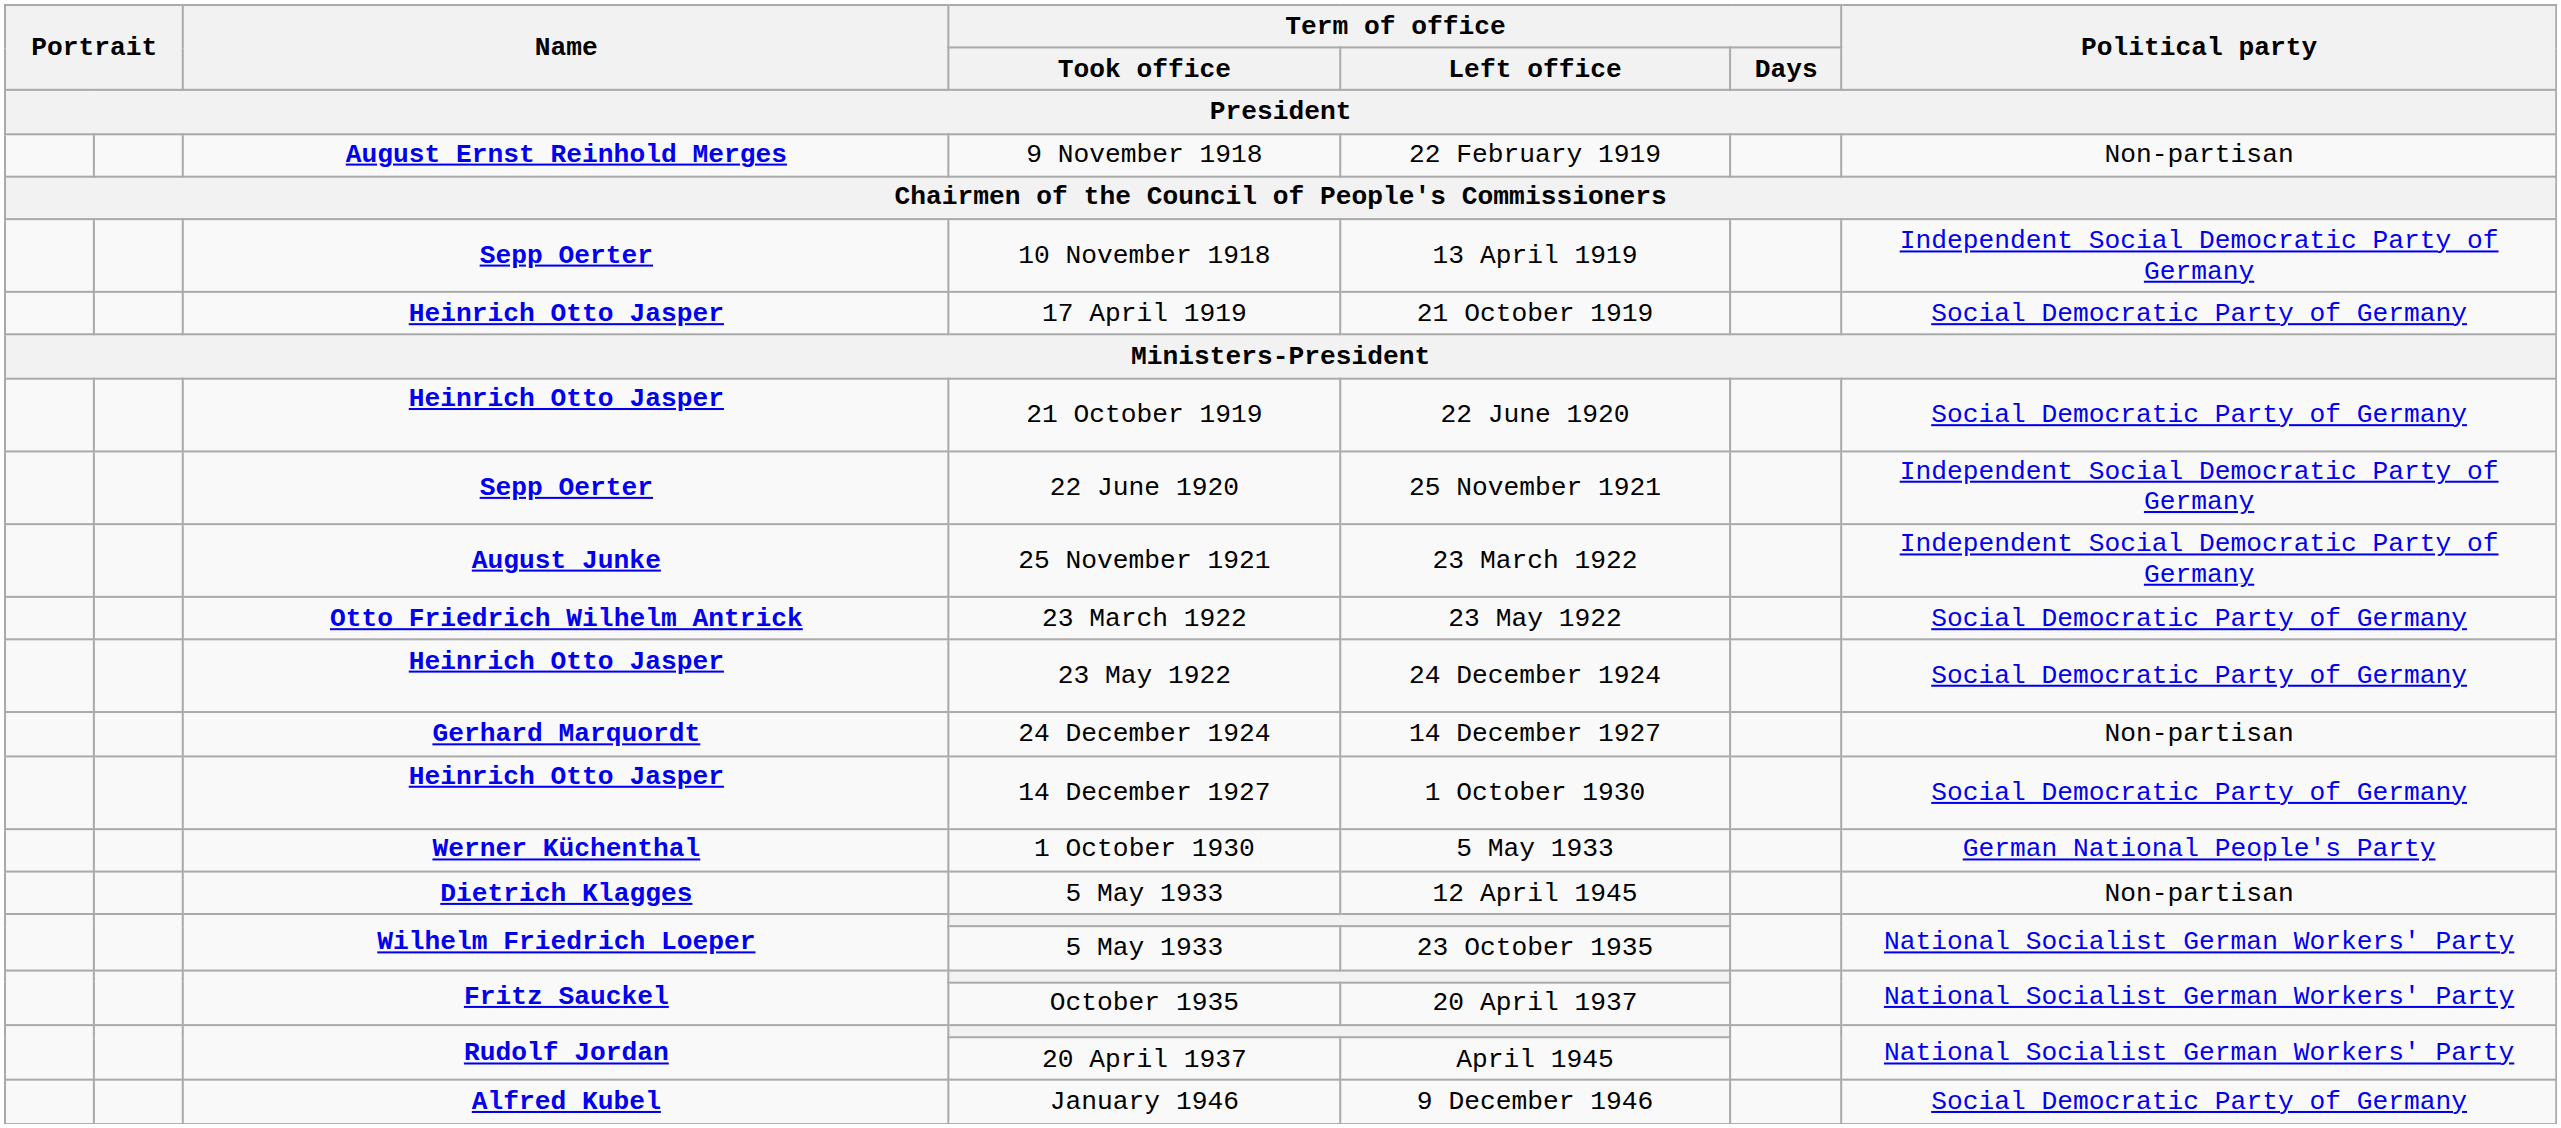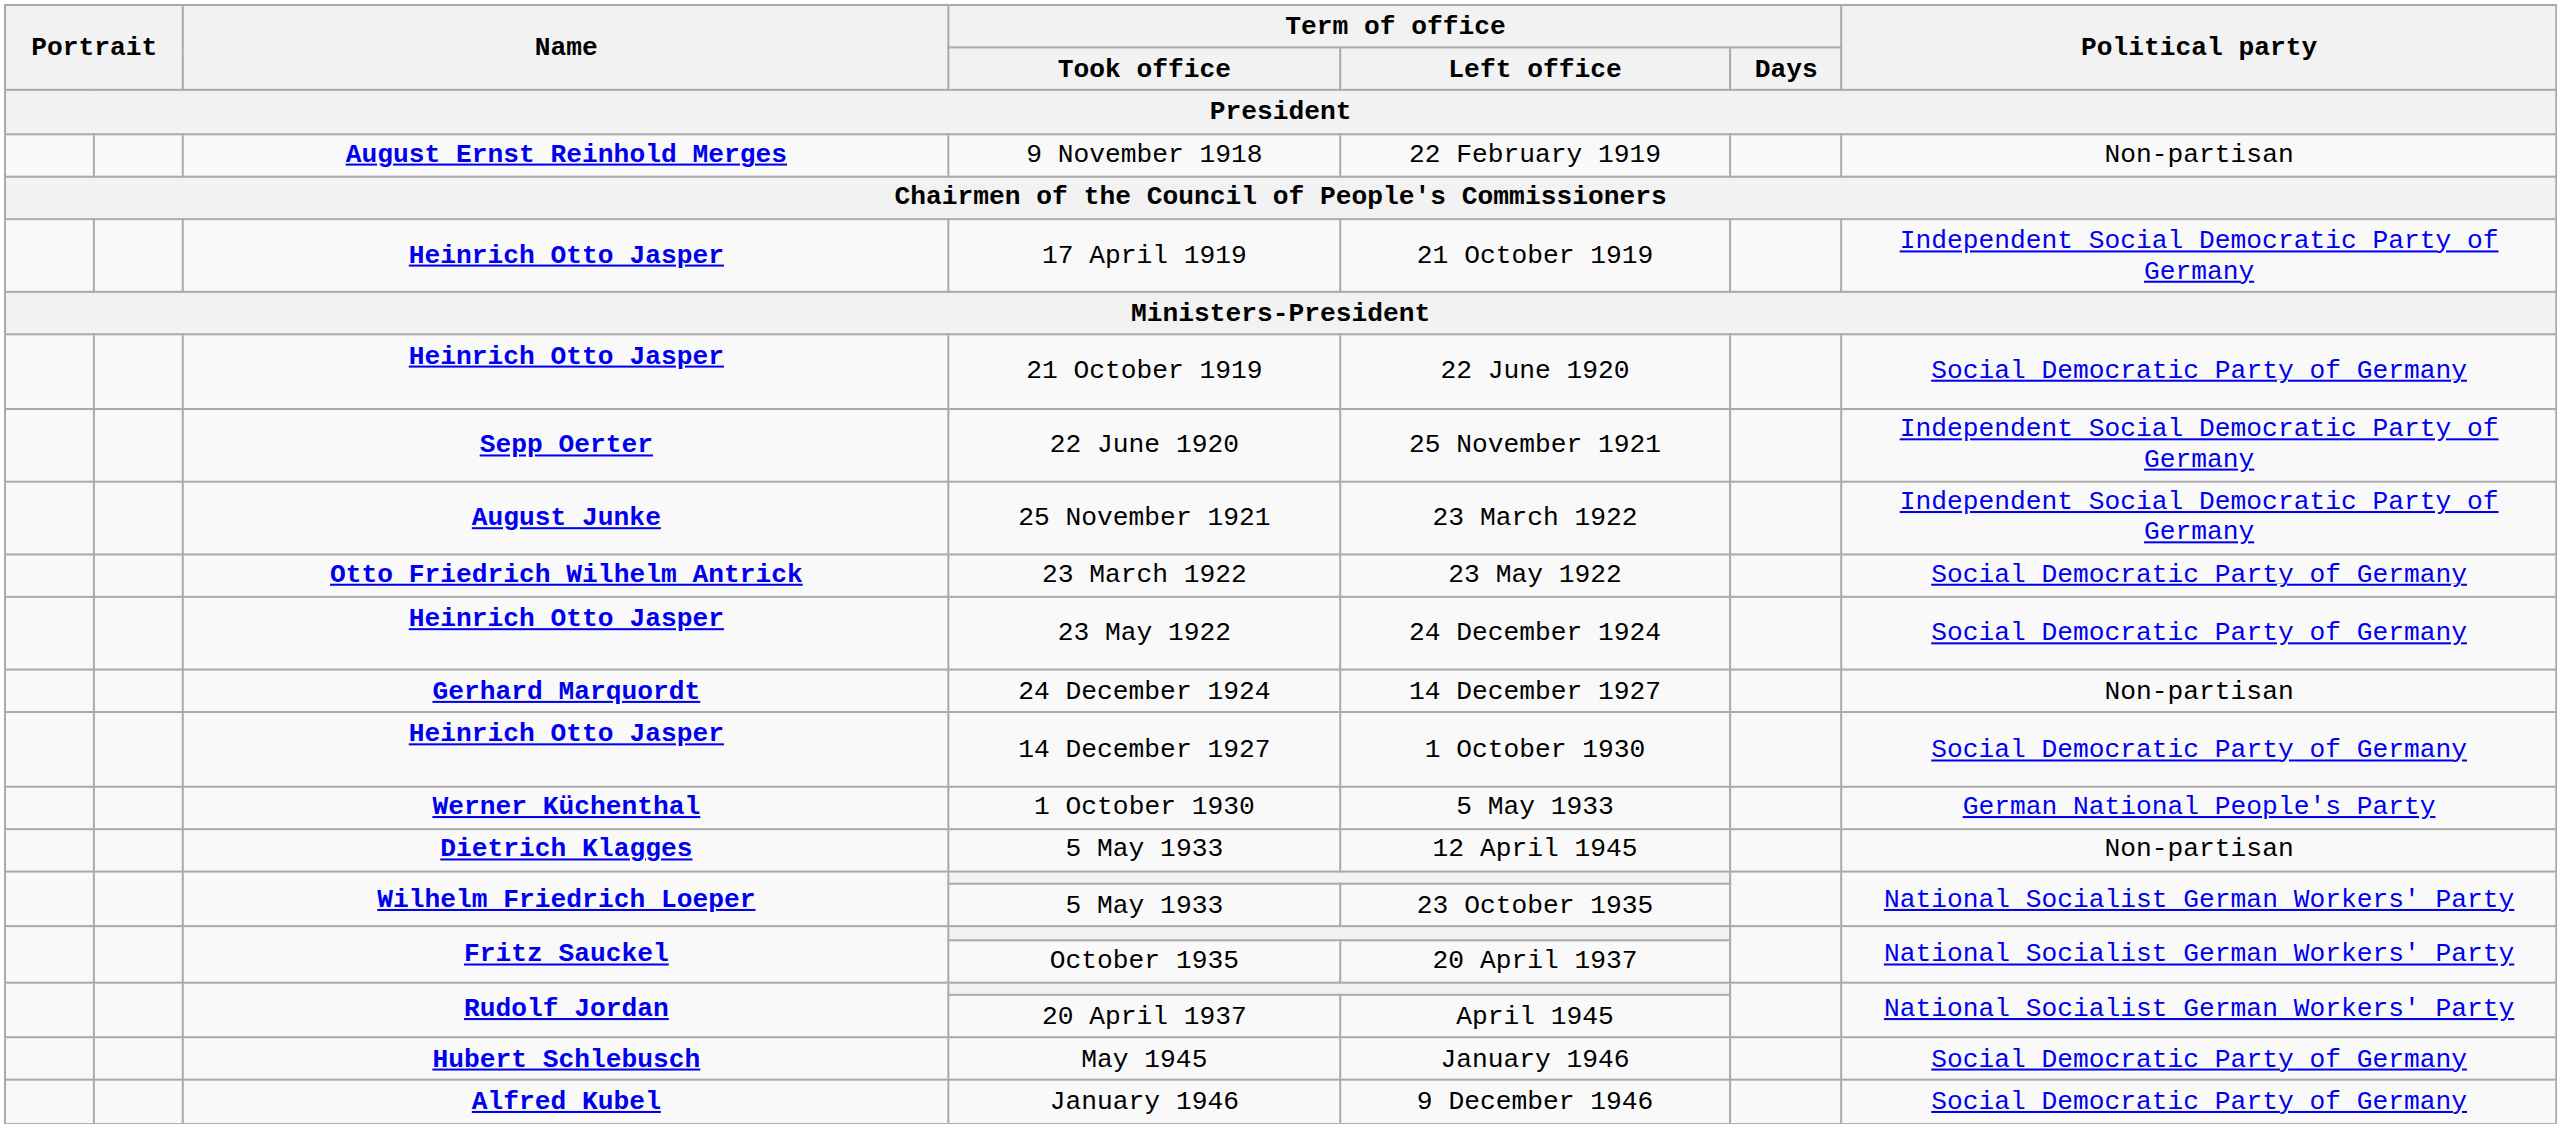- row: (566, 256)
(2199, 314) Social Democratic Party of Germany -> (2199, 256) Independent Social Democratic Party of Germany
+ row: (566, 1059)
